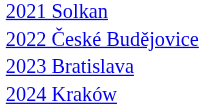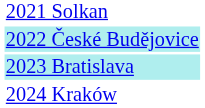(102, 39) no background -> (102, 39) paleturquoise background
(70, 66) no background -> (70, 66) paleturquoise background
